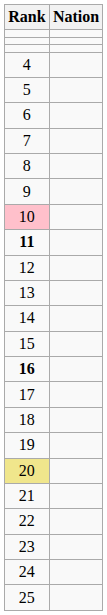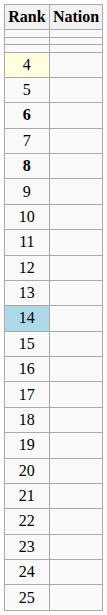(27, 64) no background -> (27, 64) lightyellow background
(27, 115) normal -> (27, 115) bold
(27, 166) normal -> (27, 166) bold
(27, 216) pink background -> (27, 216) no background
(27, 242) bold -> (27, 242) normal
(27, 318) no background -> (27, 318) lightblue background
(27, 369) bold -> (27, 369) normal
(27, 470) khaki background -> (27, 470) no background
